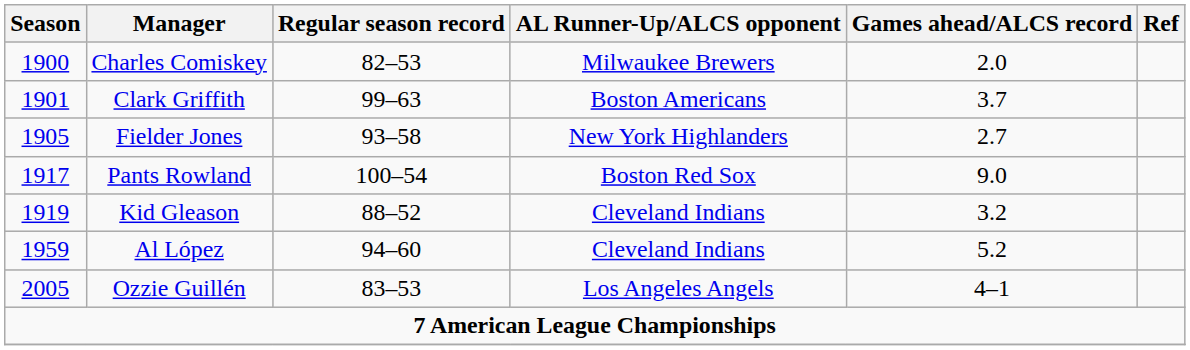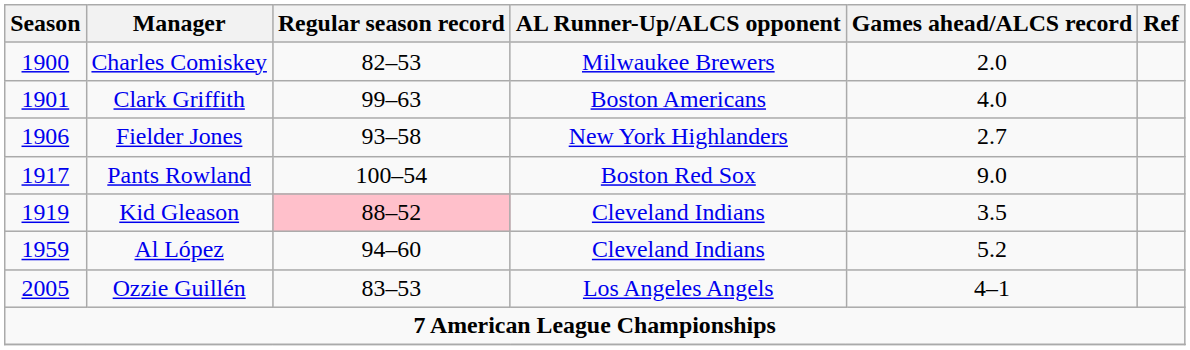(992, 99) 3.7 -> (992, 99) 4.0
(45, 136) 1905 -> (45, 136) 1906
(391, 212) no background -> (391, 212) pink background
(992, 212) 3.2 -> (992, 212) 3.5
